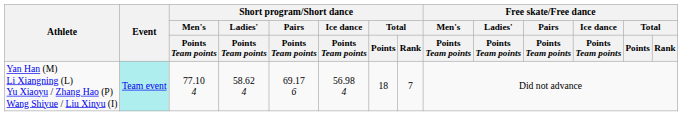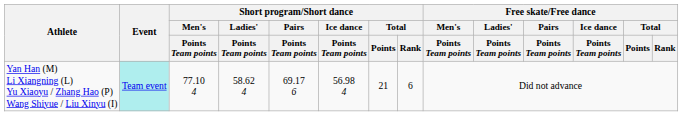(383, 86) 18 -> (383, 86) 21
(410, 86) 7 -> (410, 86) 6
